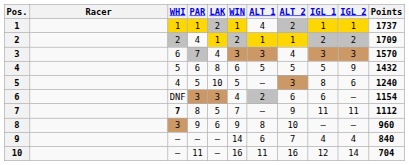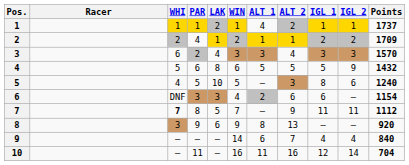(197, 54) 7 -> (197, 54) 2
(293, 125) 10 -> (293, 125) 13
(386, 125) 960 -> (386, 125) 920
